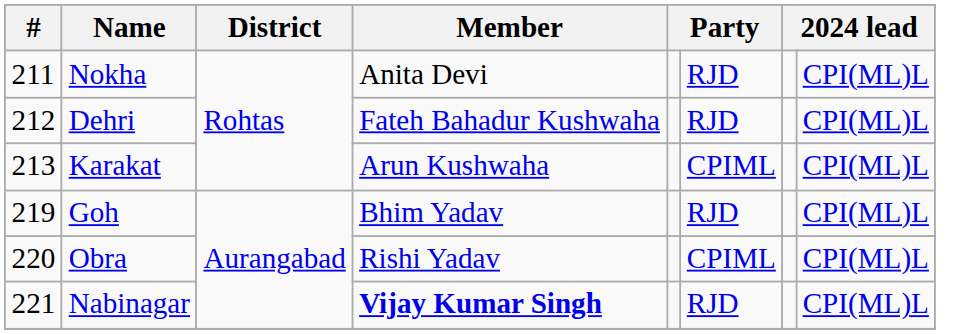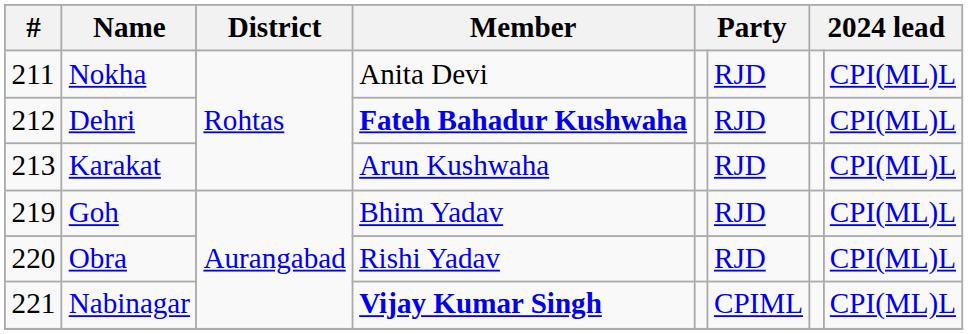(510, 119) normal -> (523, 119) bold
(731, 166) CPIML -> (740, 166) RJD
(731, 258) CPIML -> (740, 258) RJD
(713, 304) RJD -> (758, 304) CPIML
